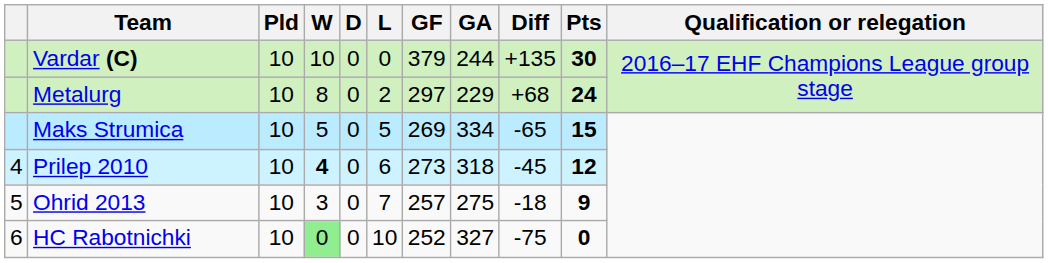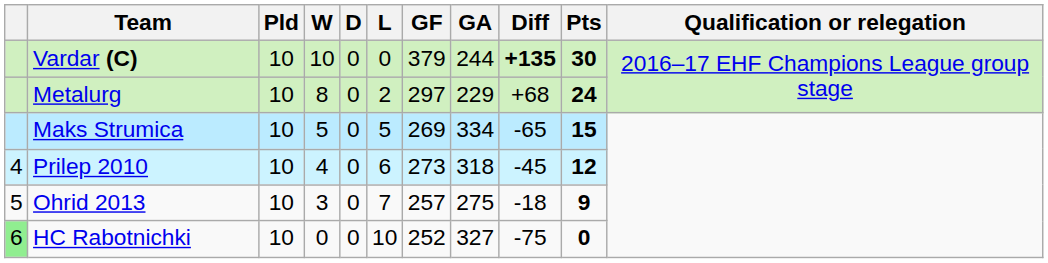(530, 58) normal -> (530, 58) bold
(322, 166) bold -> (322, 166) normal
(16, 238) no background -> (16, 238) lightgreen background
(322, 238) lightgreen background -> (322, 238) no background
